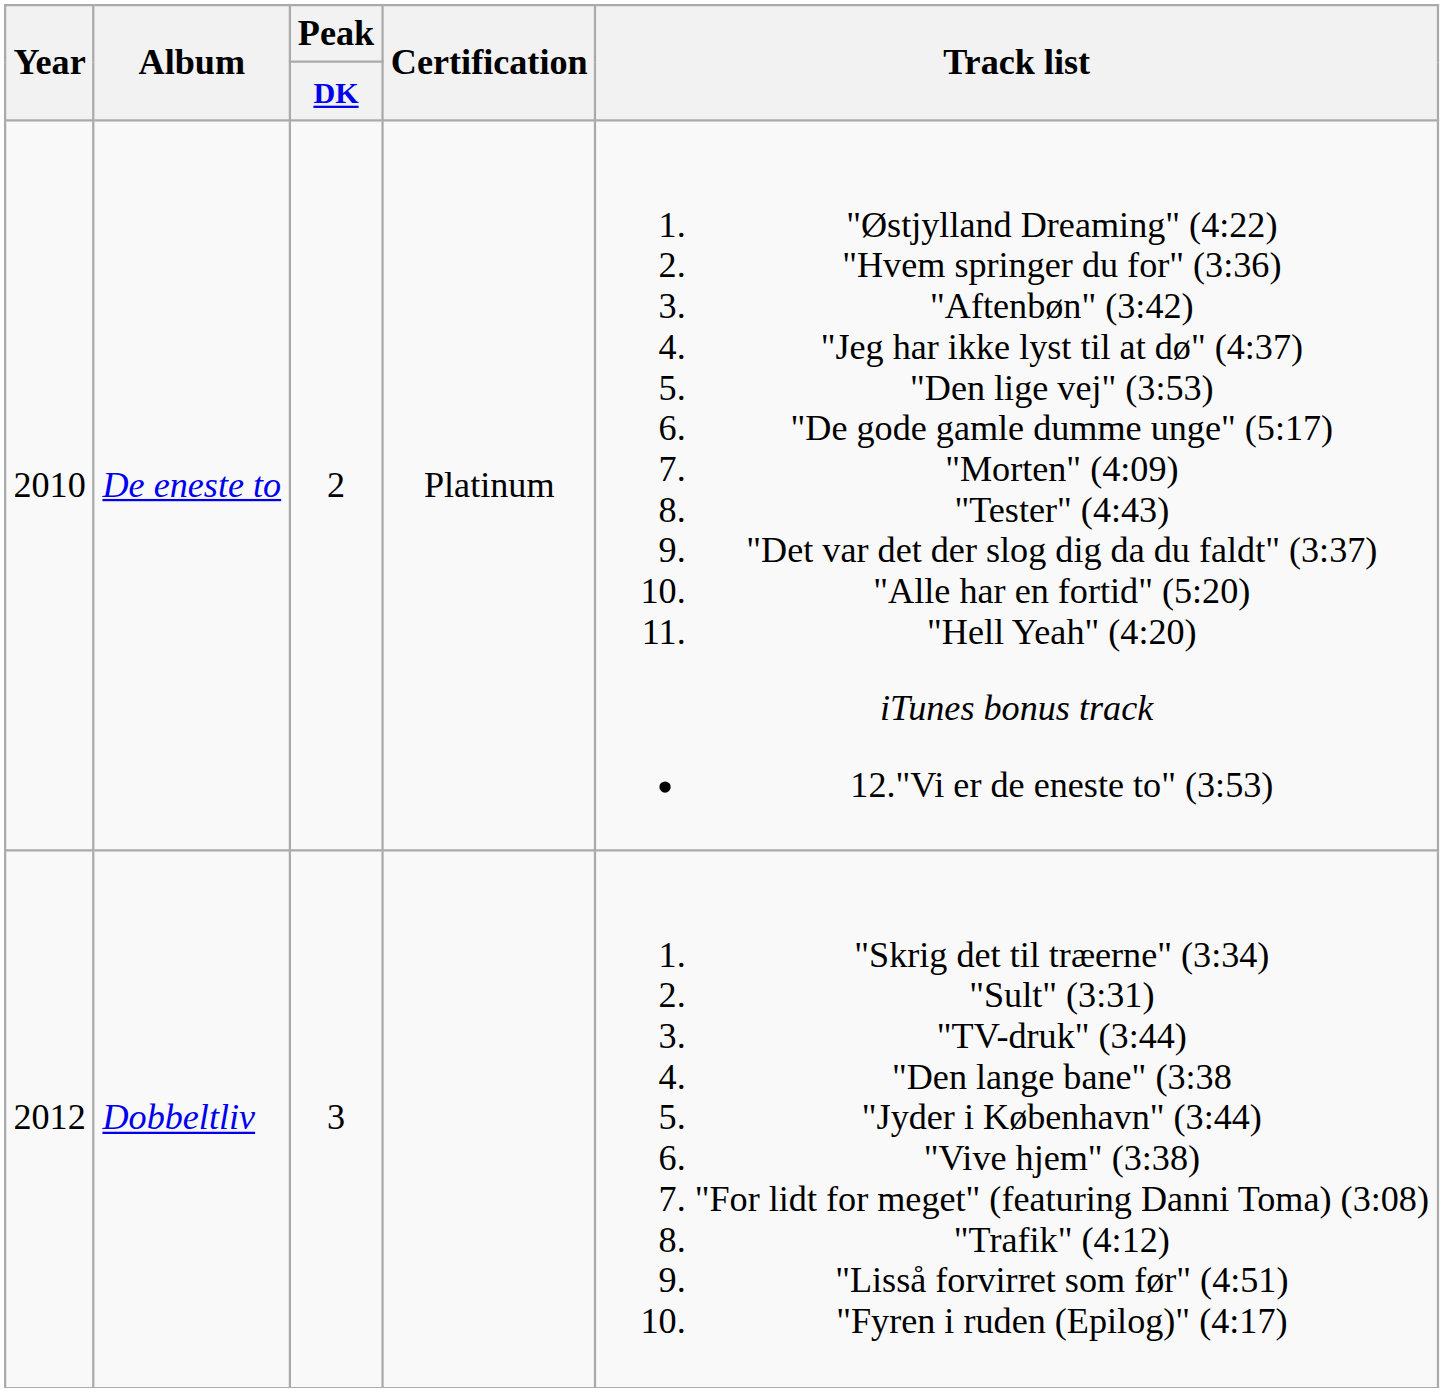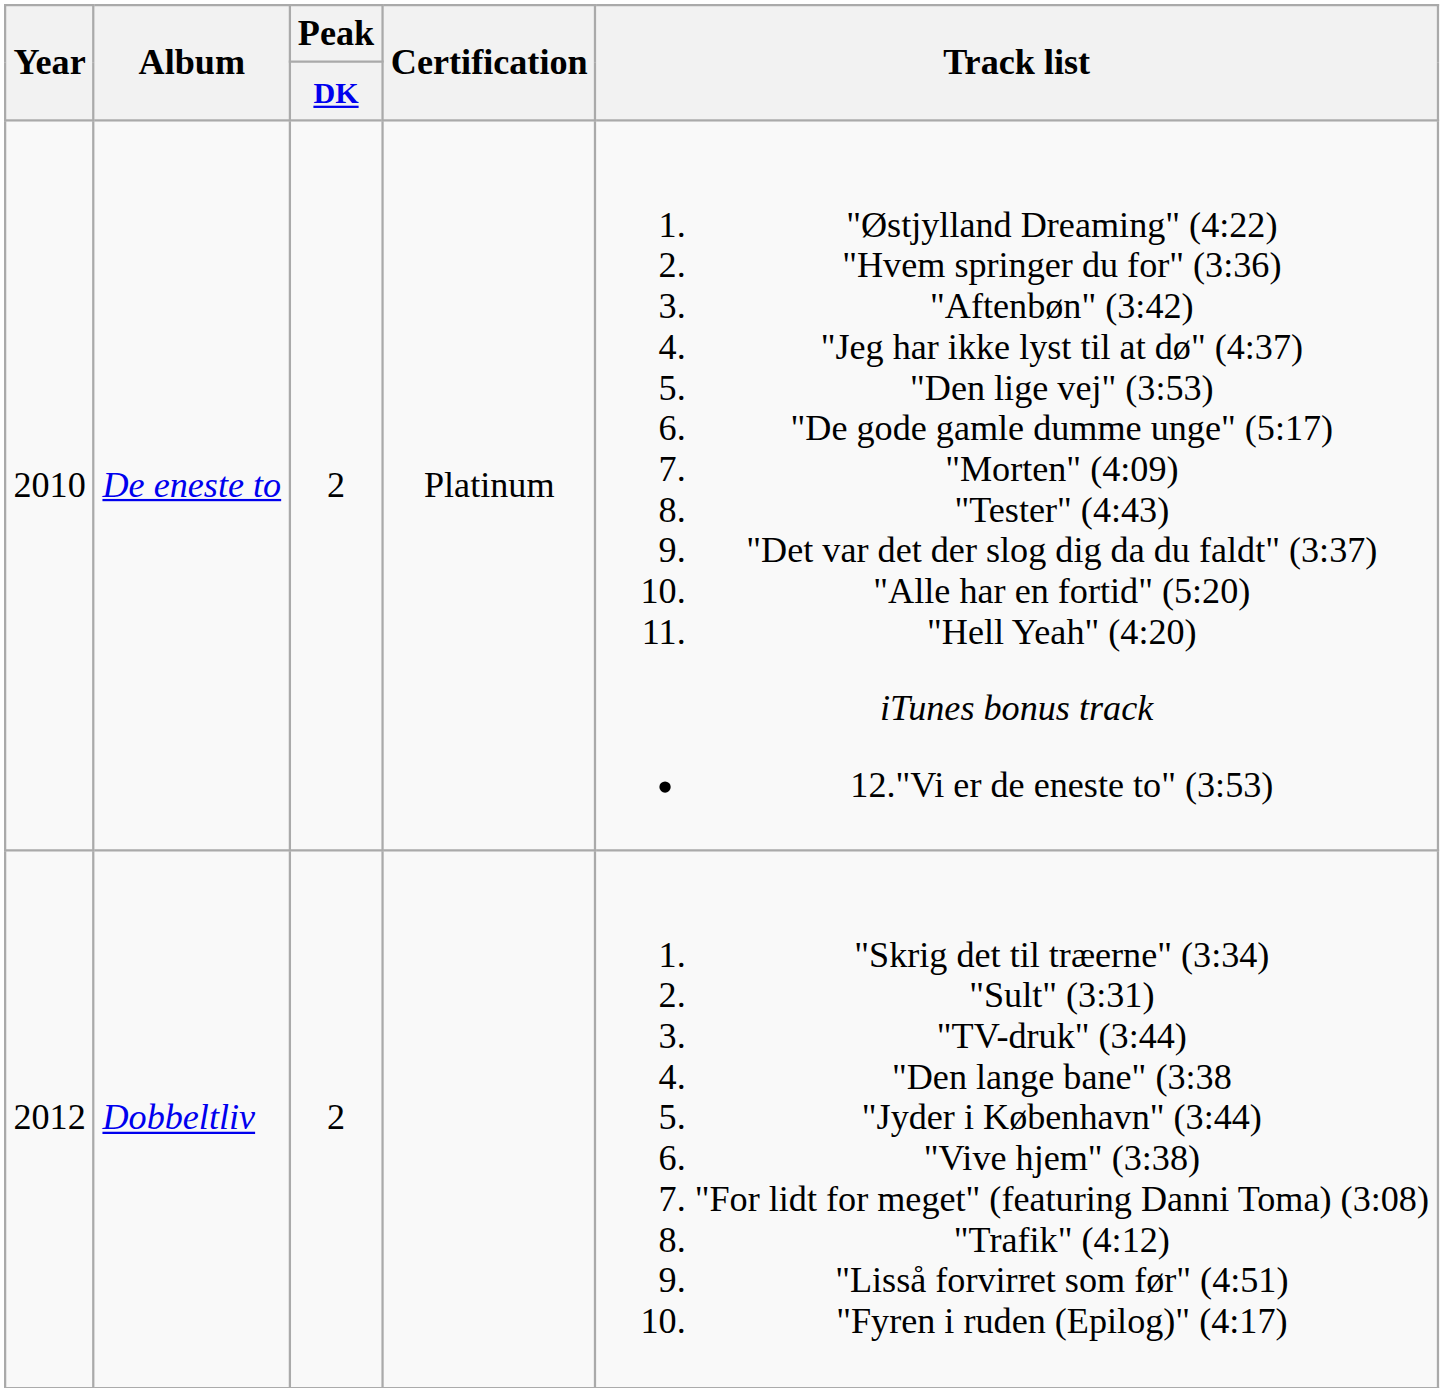(336, 1118) 3 -> (336, 1118) 2
